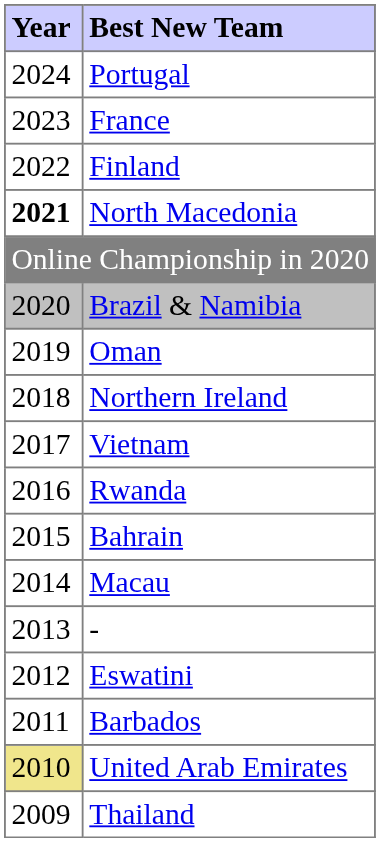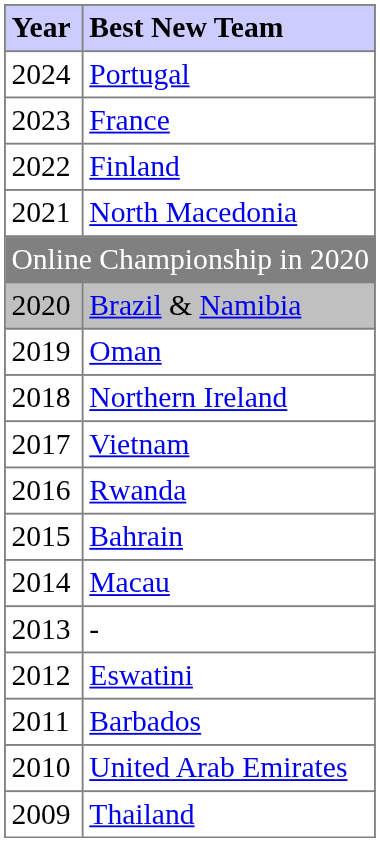(41, 212) bold -> (41, 212) normal
(41, 767) khaki background -> (41, 767) no background
